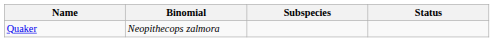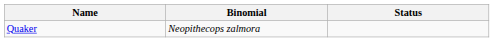- column: (307, 12)
